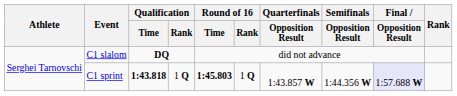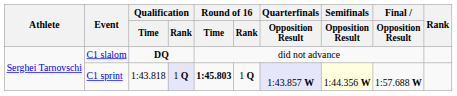(149, 77) bold -> (148, 77) normal
(182, 77) no background -> (181, 77) lavender background
(291, 82) no background -> (291, 82) lavender background
(348, 82) no background -> (347, 82) lightyellow background
(399, 82) lavender background -> (398, 82) no background
